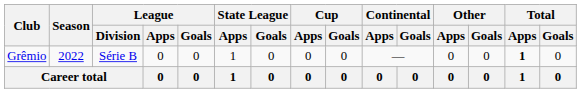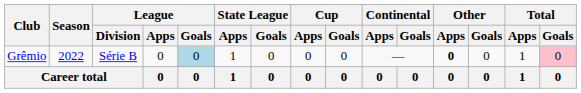(196, 56) no background -> (196, 56) lightblue background
(451, 56) normal -> (451, 56) bold
(522, 56) bold -> (522, 56) normal
(558, 56) no background -> (558, 56) pink background
